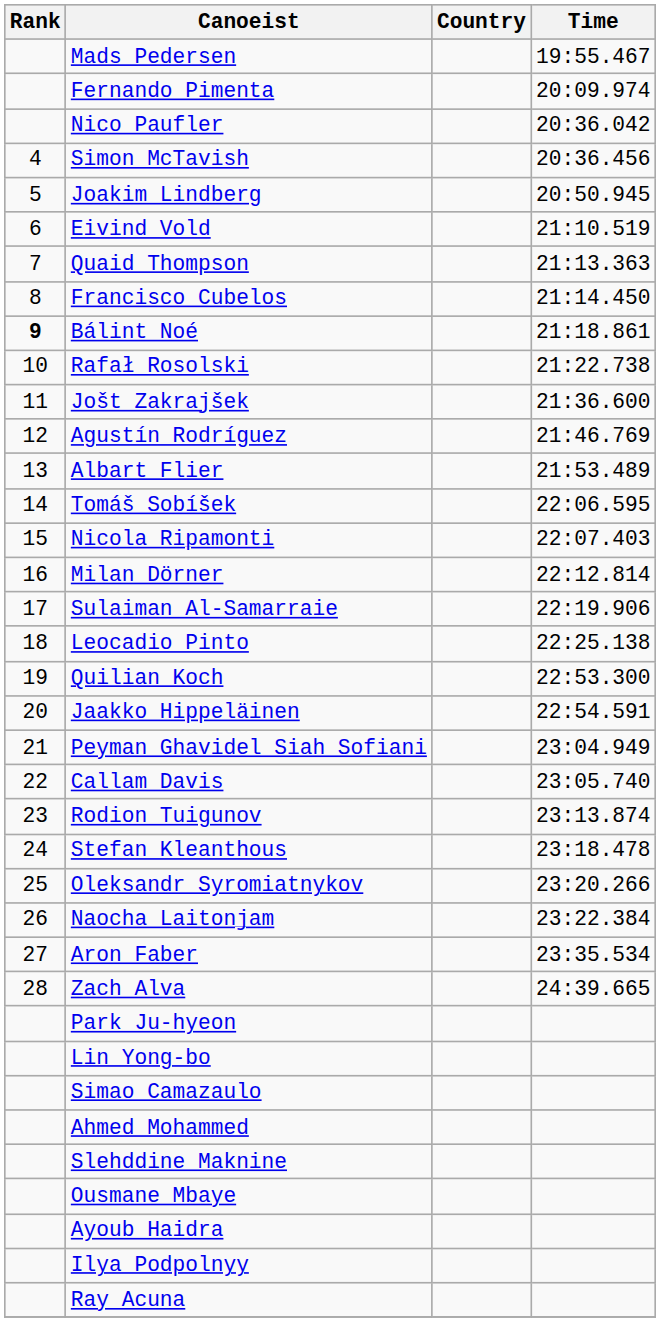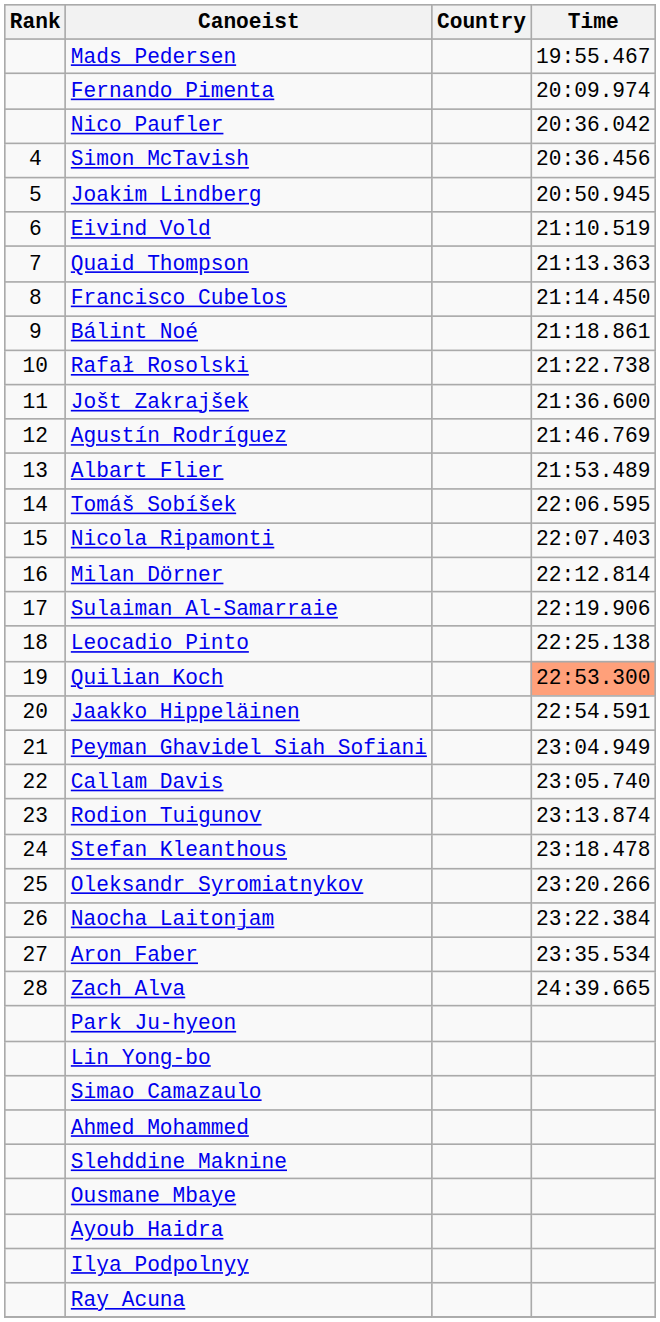(35, 333) bold -> (35, 333) normal
(593, 678) no background -> (593, 678) lightsalmon background
